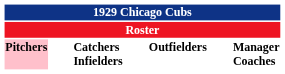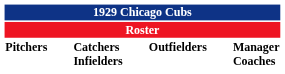(26, 47) pink background -> (26, 47) no background
